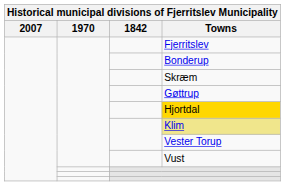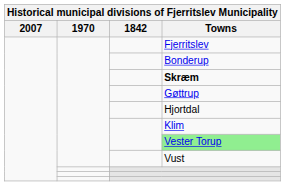(181, 77) normal -> (182, 77) bold
(182, 110) gold background -> (182, 110) no background
(174, 126) khaki background -> (174, 126) no background
(193, 142) no background -> (193, 142) lightgreen background
